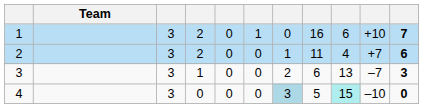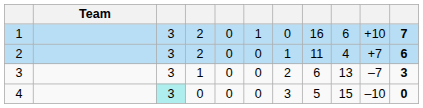(171, 93) no background -> (171, 93) paleturquoise background
(287, 93) lightblue background -> (287, 93) no background
(346, 93) paleturquoise background -> (346, 93) no background
